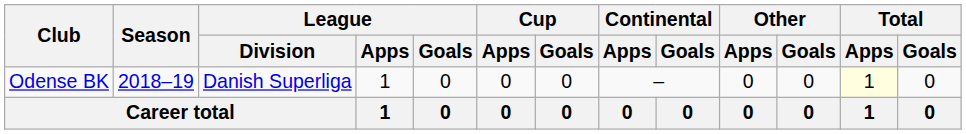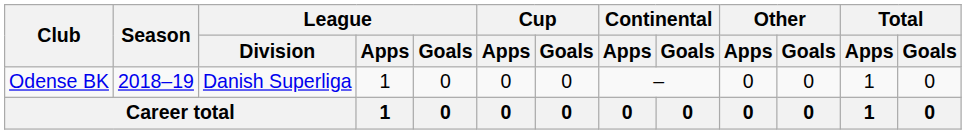(869, 81) lightyellow background -> (869, 81) no background
